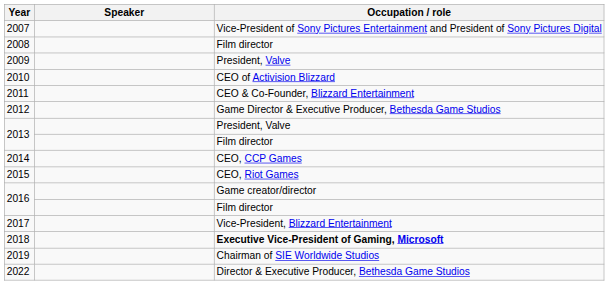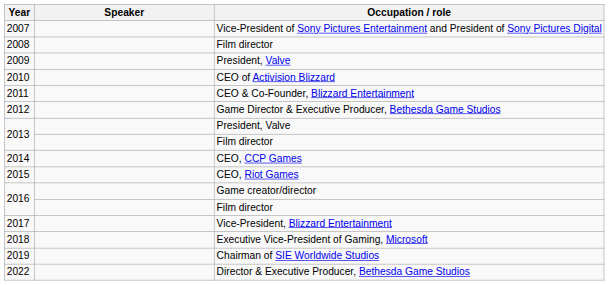(330, 239) bold -> (322, 239) normal
